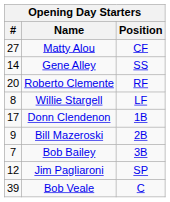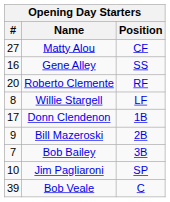(13, 65) 14 -> (13, 65) 16
(13, 170) 12 -> (13, 170) 10
